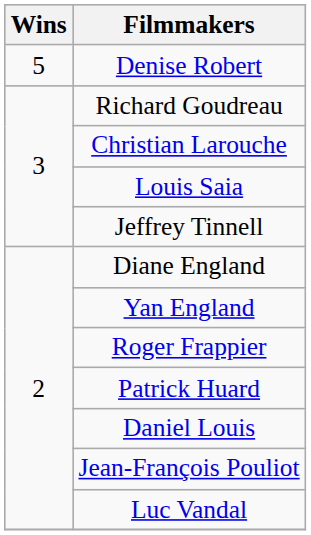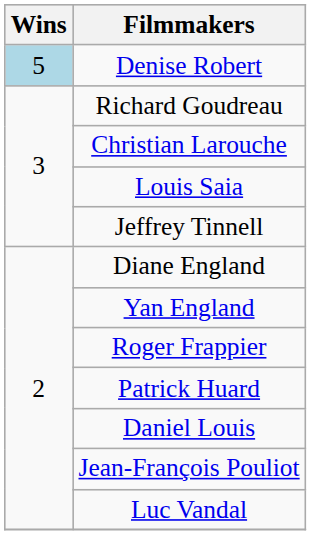(39, 65) no background -> (39, 65) lightblue background
